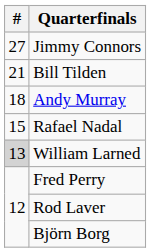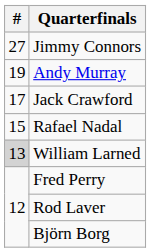- row: (70, 72)
(17, 99) 18 -> (17, 72) 19
+ row: (83, 99)
